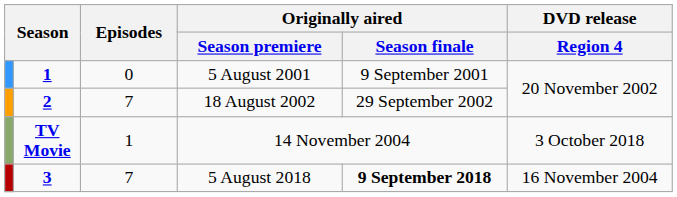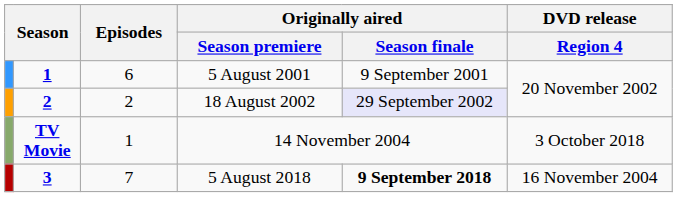(129, 74) 0 -> (129, 74) 6
(129, 102) 7 -> (129, 102) 2
(425, 102) no background -> (425, 102) lavender background
